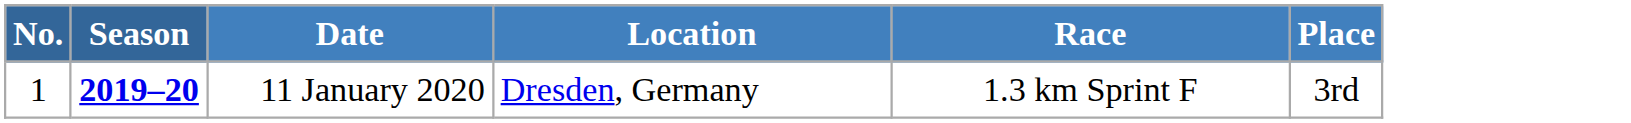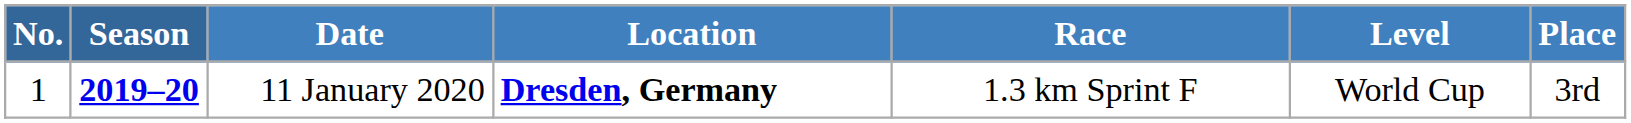+ column: (1410, 32)
(630, 89) normal -> (639, 89) bold
